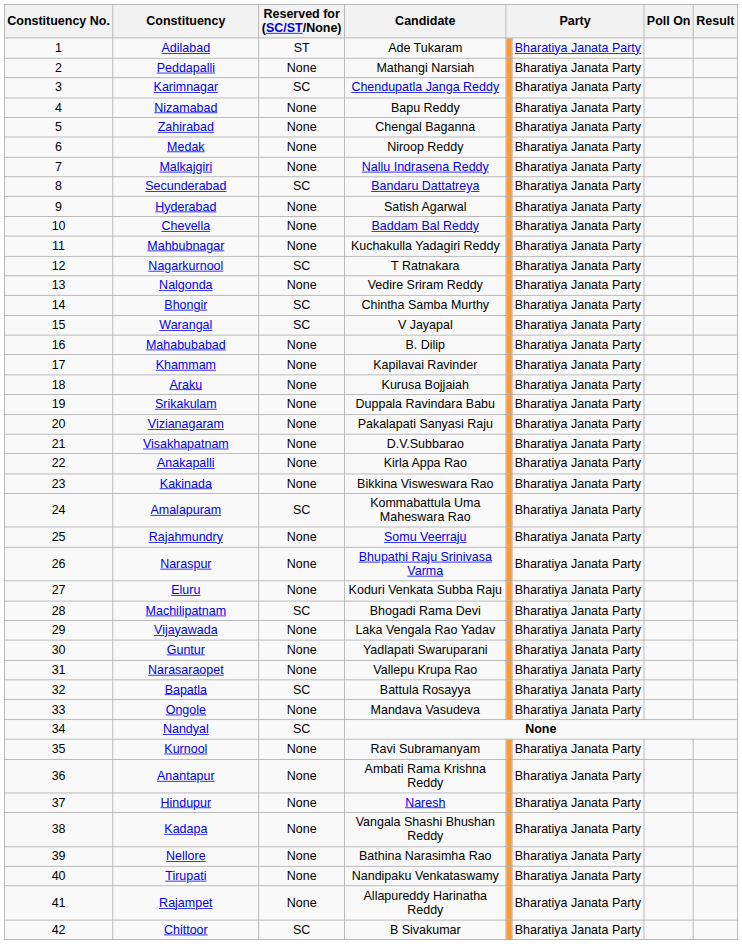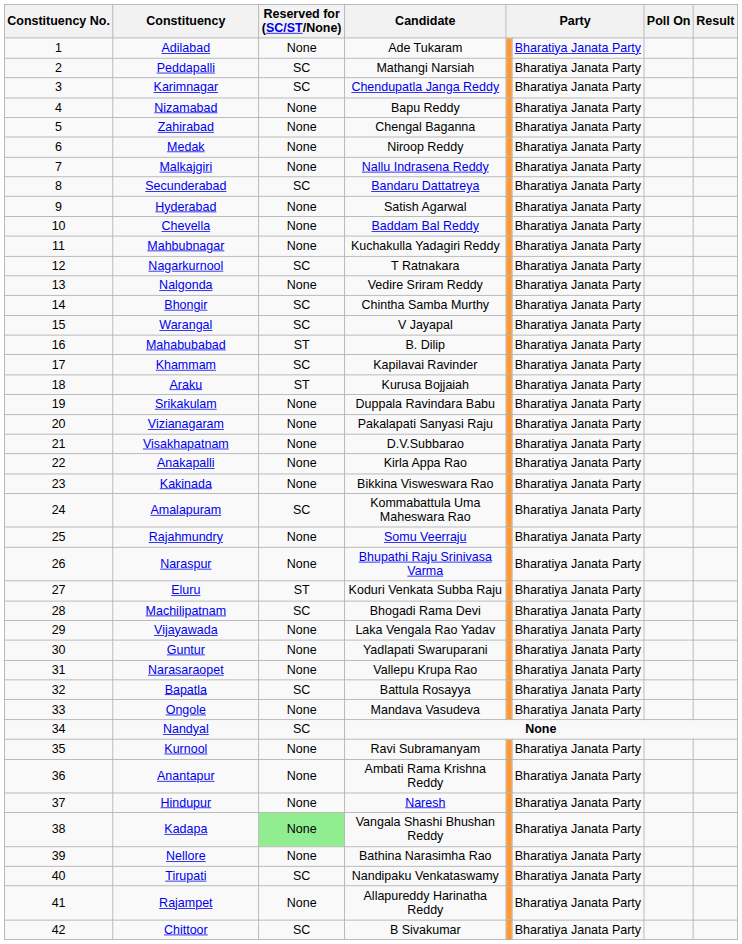(302, 48) ST -> (302, 48) None
(302, 68) None -> (302, 68) SC
(302, 345) None -> (302, 345) ST
(302, 364) None -> (302, 364) SC
(302, 384) None -> (302, 384) ST
(302, 590) None -> (302, 590) ST
(302, 829) no background -> (302, 829) lightgreen background
(302, 876) None -> (302, 876) SC
